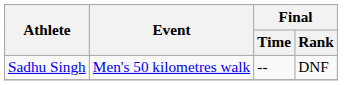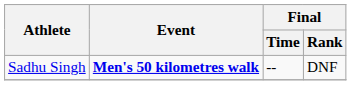(172, 67) normal -> (176, 67) bold
